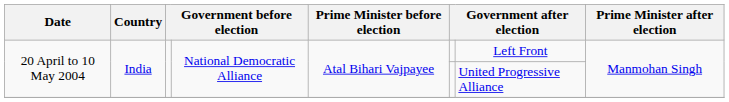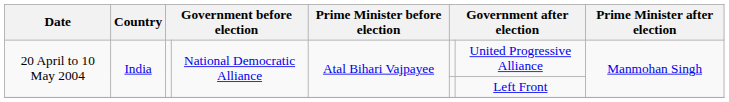(520, 51) Left Front -> (520, 58) United Progressive Alliance
(509, 79) United Progressive Alliance -> (520, 87) Left Front
